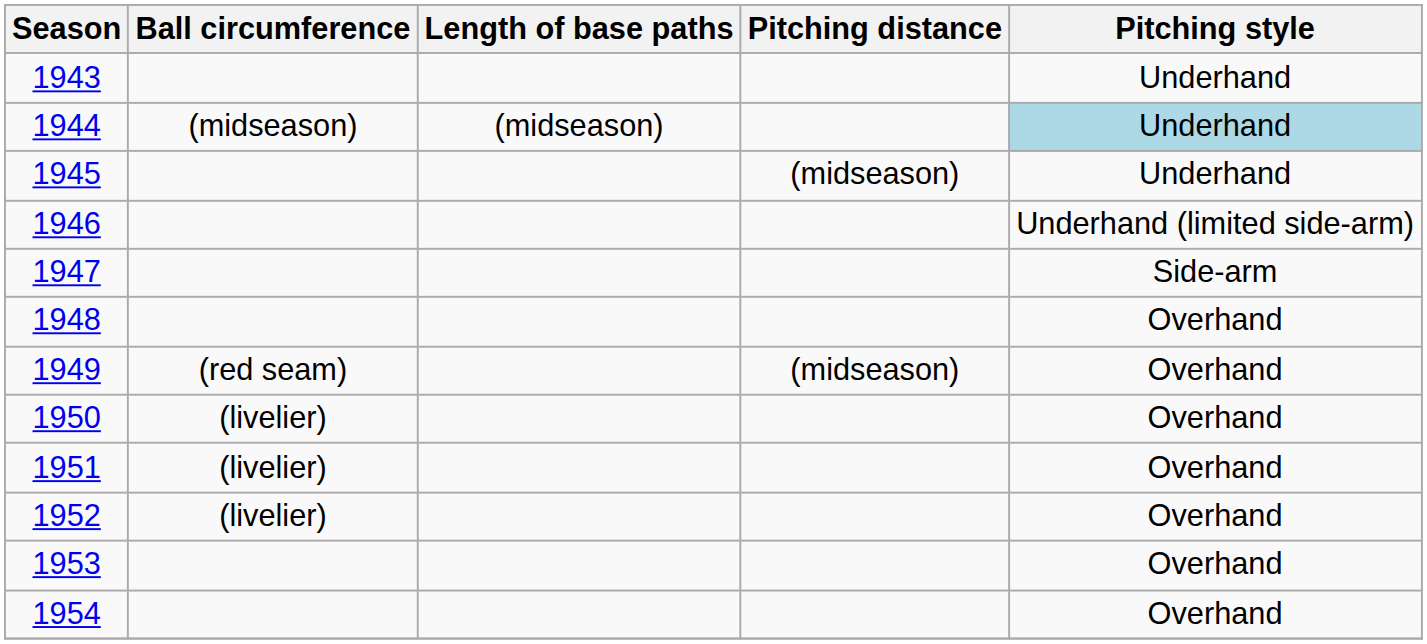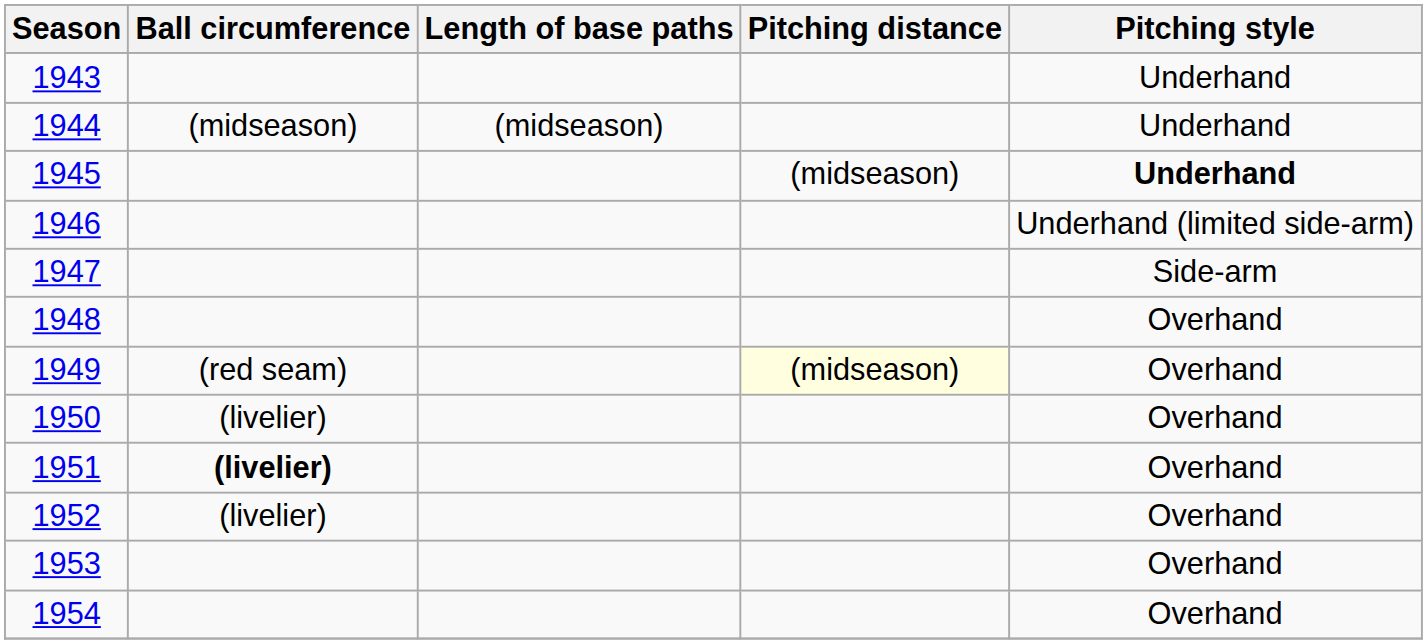(1215, 126) lightblue background -> (1215, 126) no background
(1215, 175) normal -> (1215, 175) bold
(875, 369) no background -> (875, 369) lightyellow background
(273, 467) normal -> (273, 467) bold
